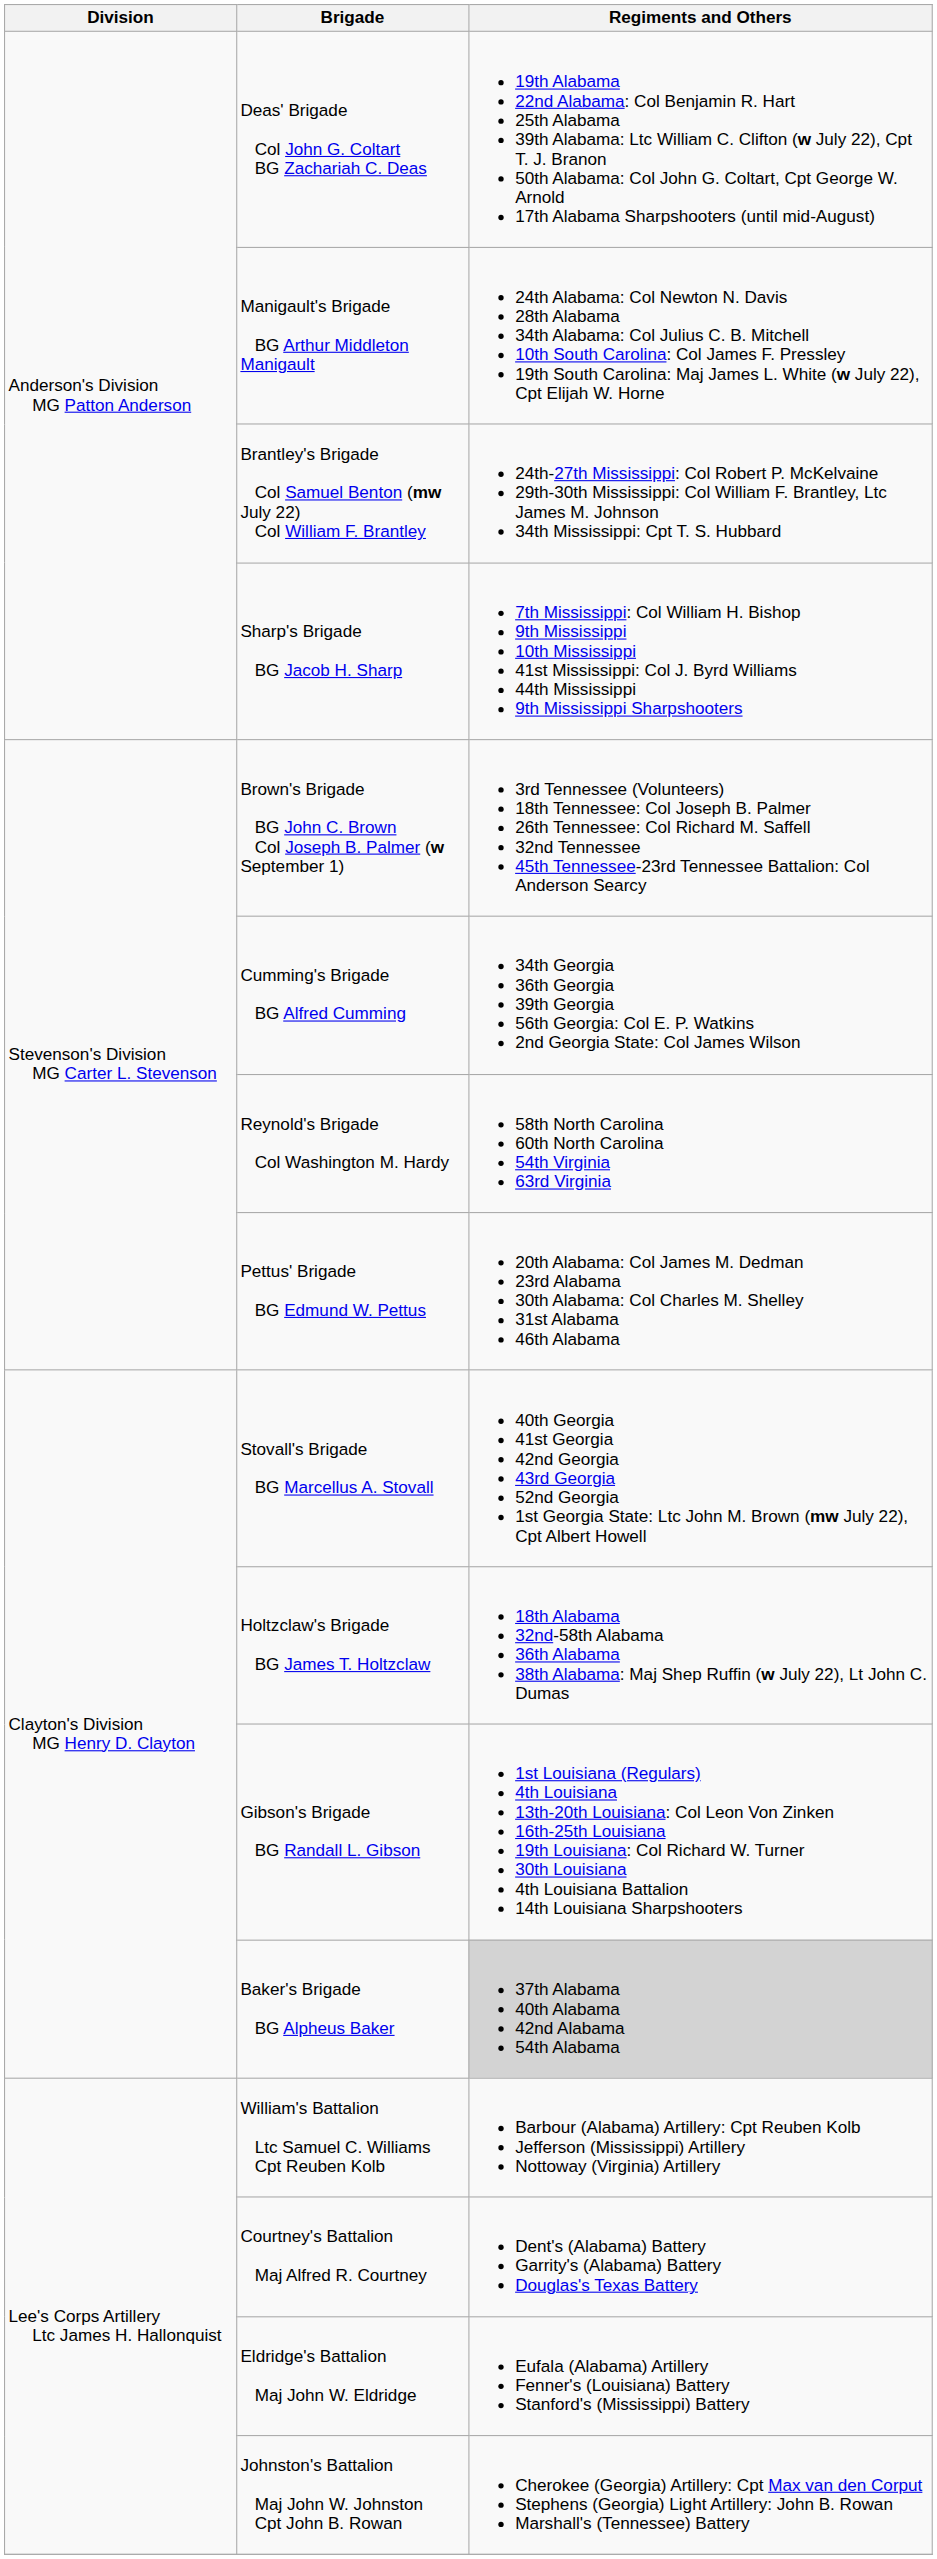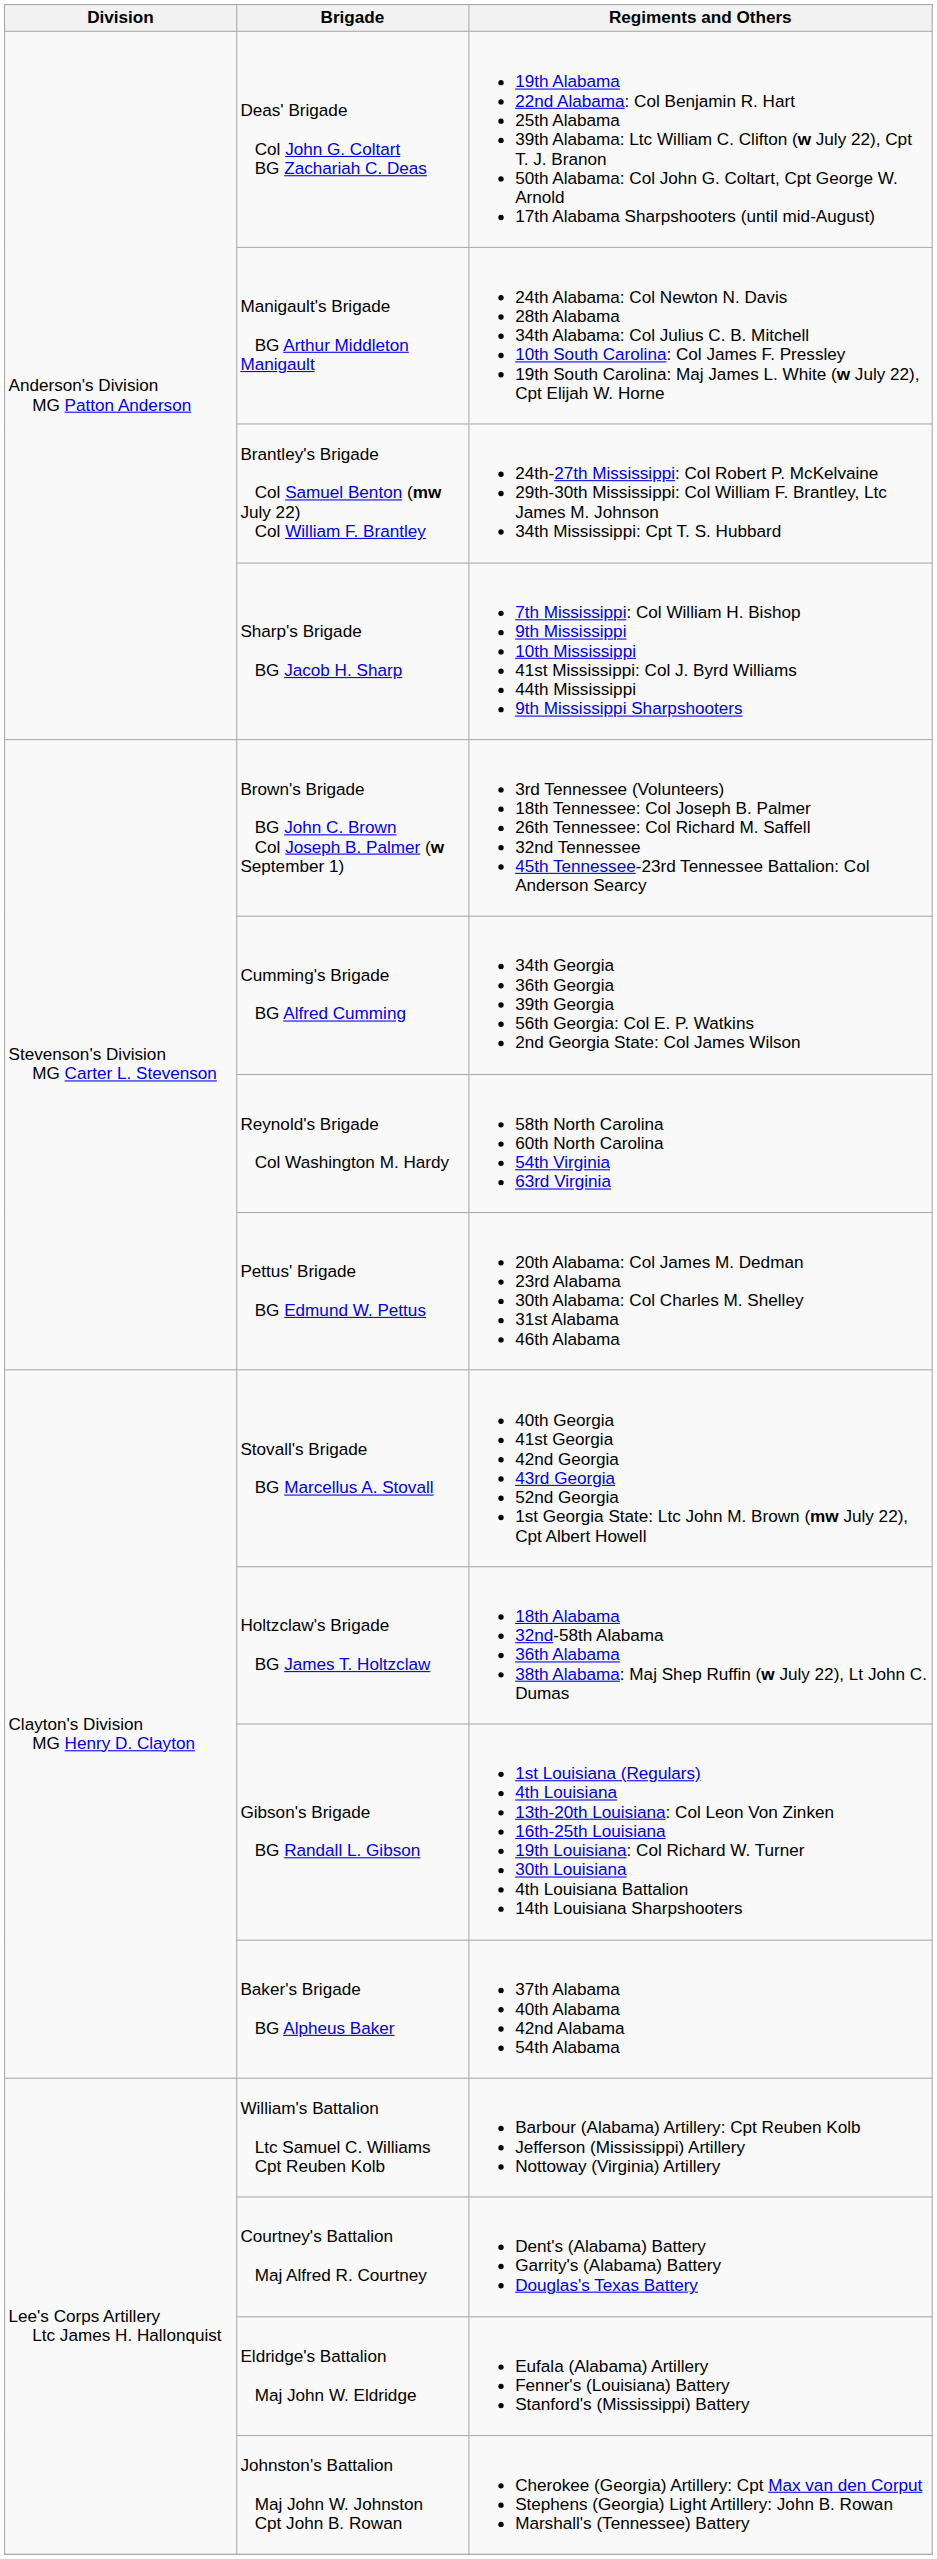(700, 2018) lightgrey background -> (700, 2018) no background
